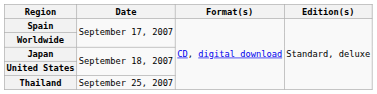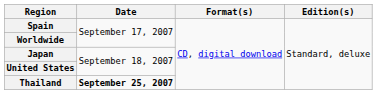(126, 82) normal -> (126, 82) bold
